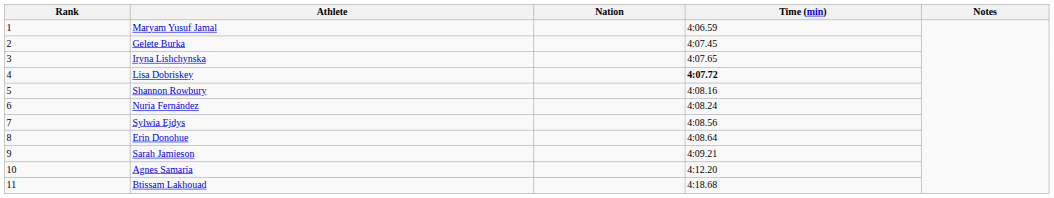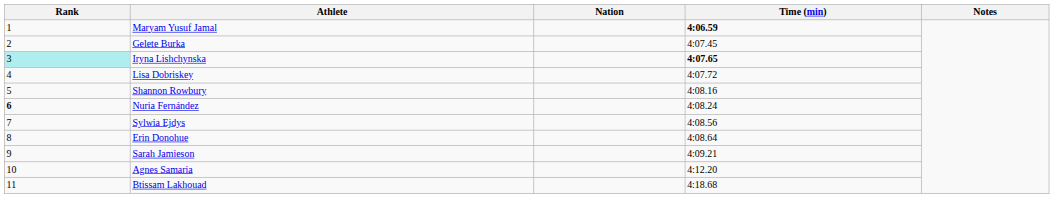(702, 28) normal -> (702, 28) bold
(9, 59) no background -> (9, 59) paleturquoise background
(702, 59) normal -> (702, 59) bold
(702, 75) bold -> (702, 75) normal
(9, 106) normal -> (9, 106) bold
